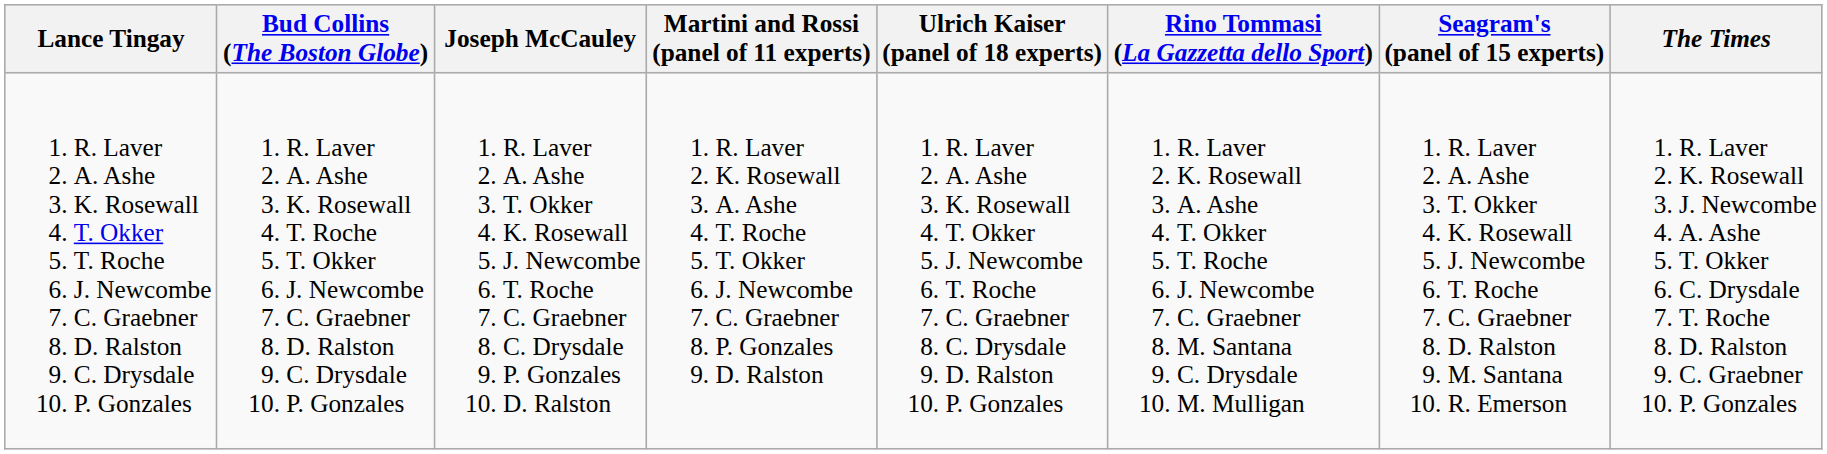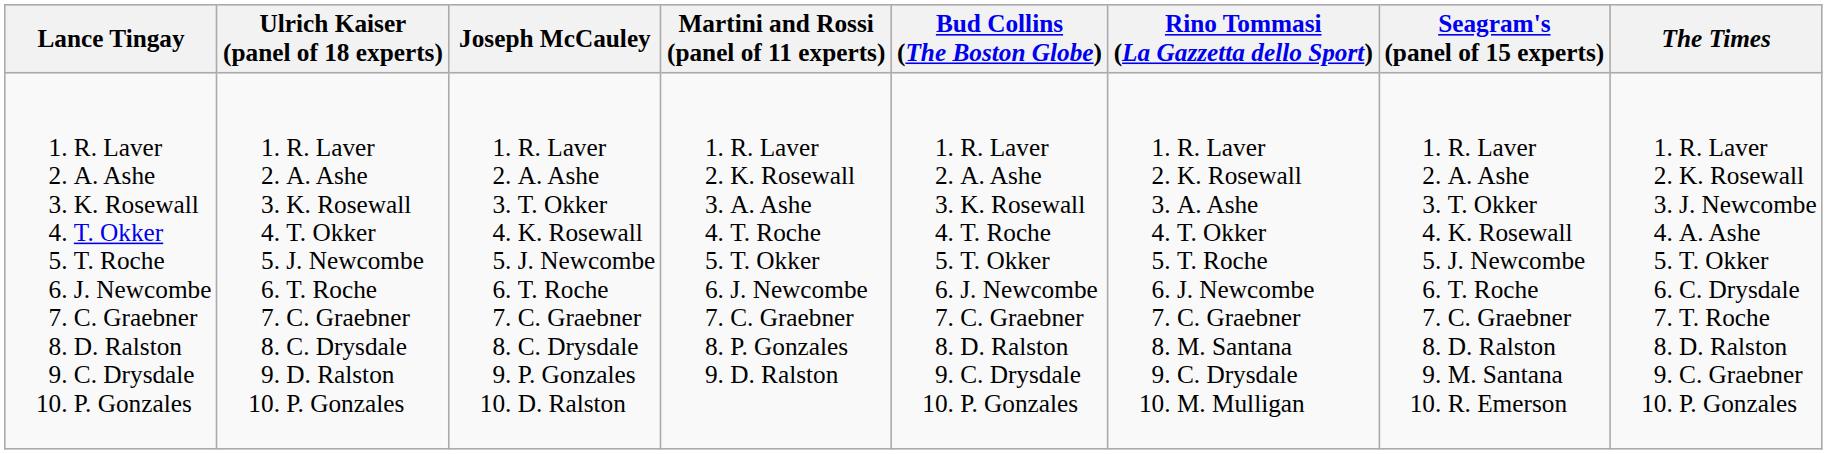columns swapped: (992, 38) <-> (326, 38)
